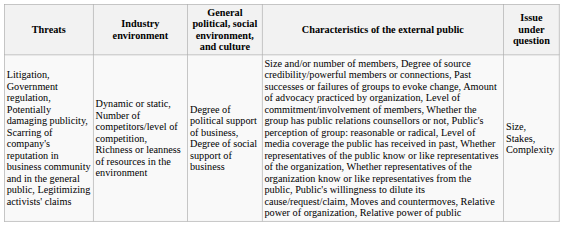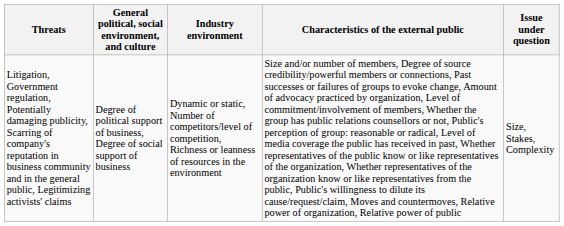columns swapped: (140, 29) <-> (225, 29)
